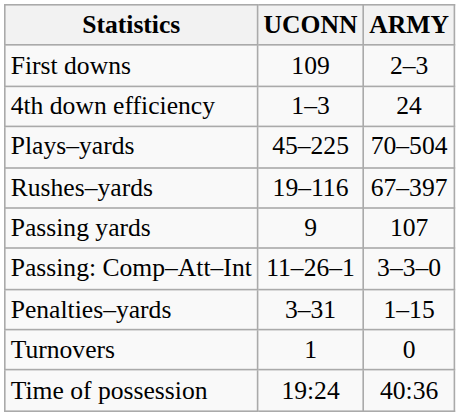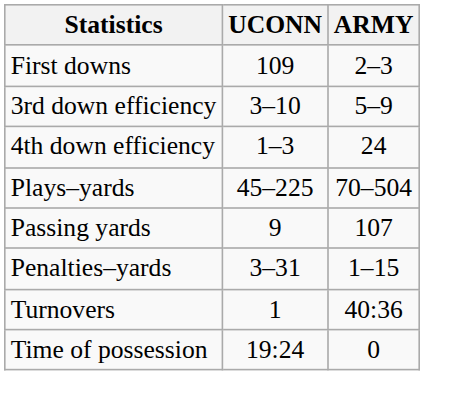+ row: (114, 106)
- row: (82, 187)
- row: (131, 268)
(409, 349) 0 -> (374, 308) 40:36
(409, 390) 40:36 -> (374, 349) 0
